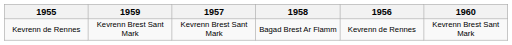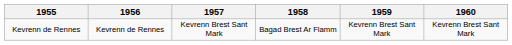columns swapped: (382, 12) <-> (130, 12)
